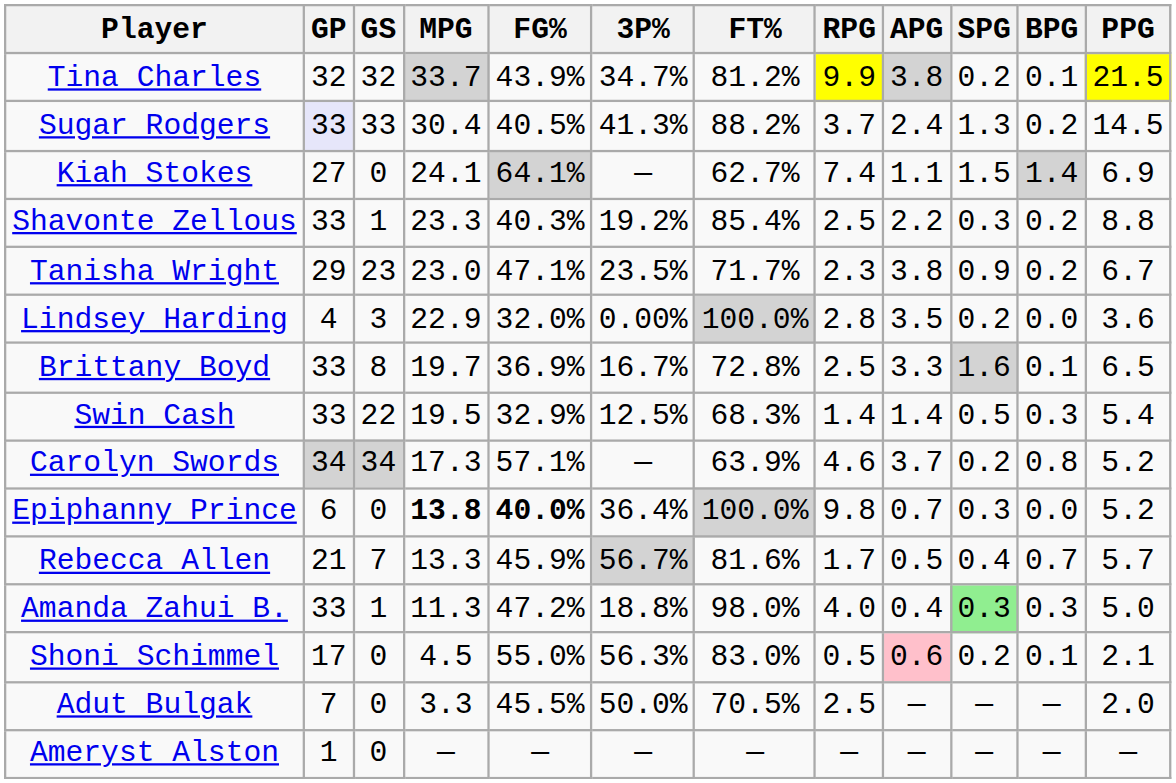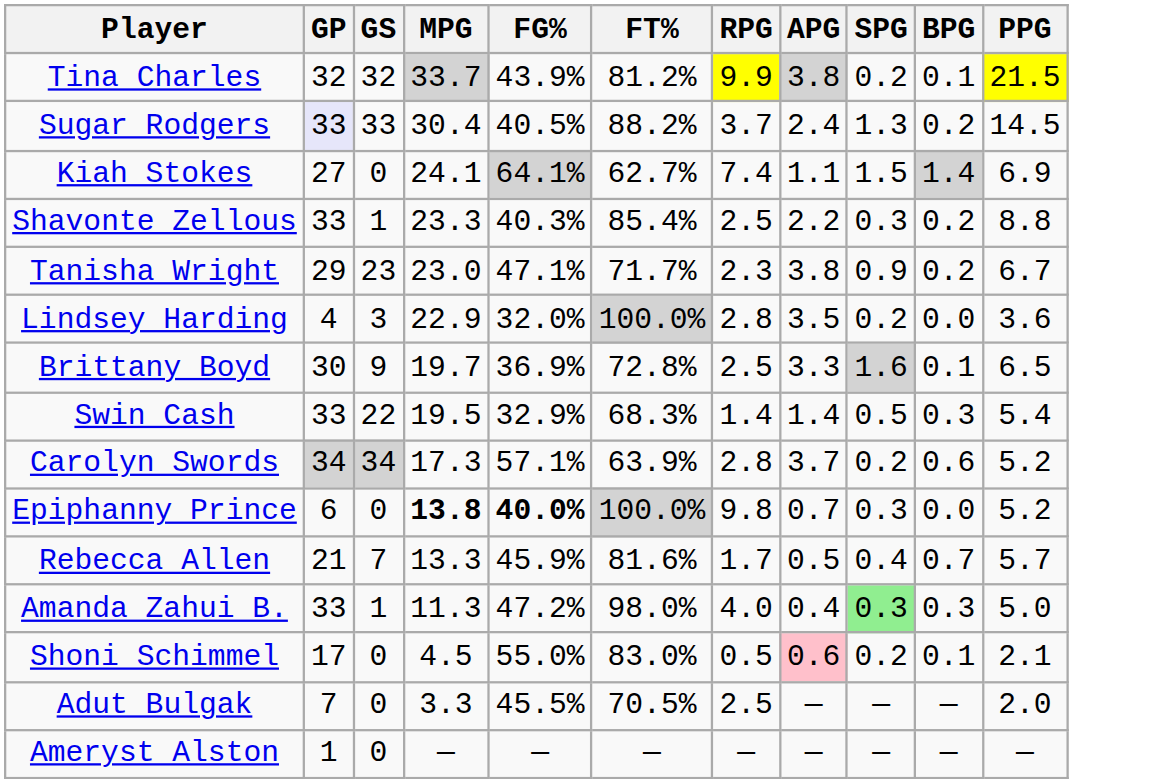- column: (643, 29)
(329, 367) 33 -> (329, 367) 30
(378, 367) 8 -> (378, 367) 9
(849, 464) 4.6 -> (746, 464) 2.8
(1052, 464) 0.8 -> (949, 464) 0.6
